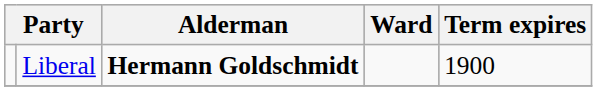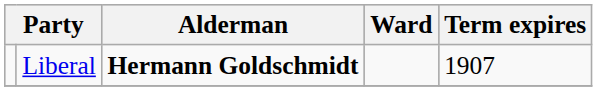(470, 65) 1900 -> (470, 65) 1907
